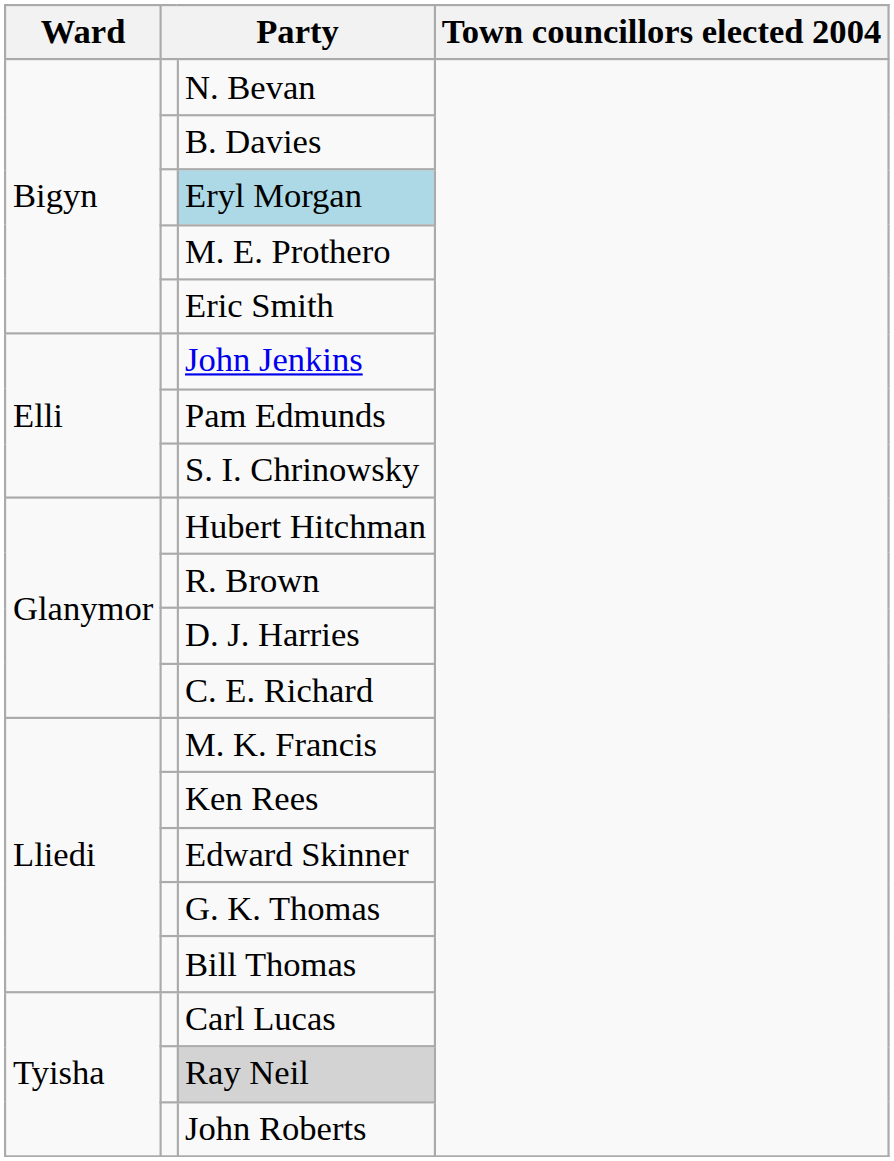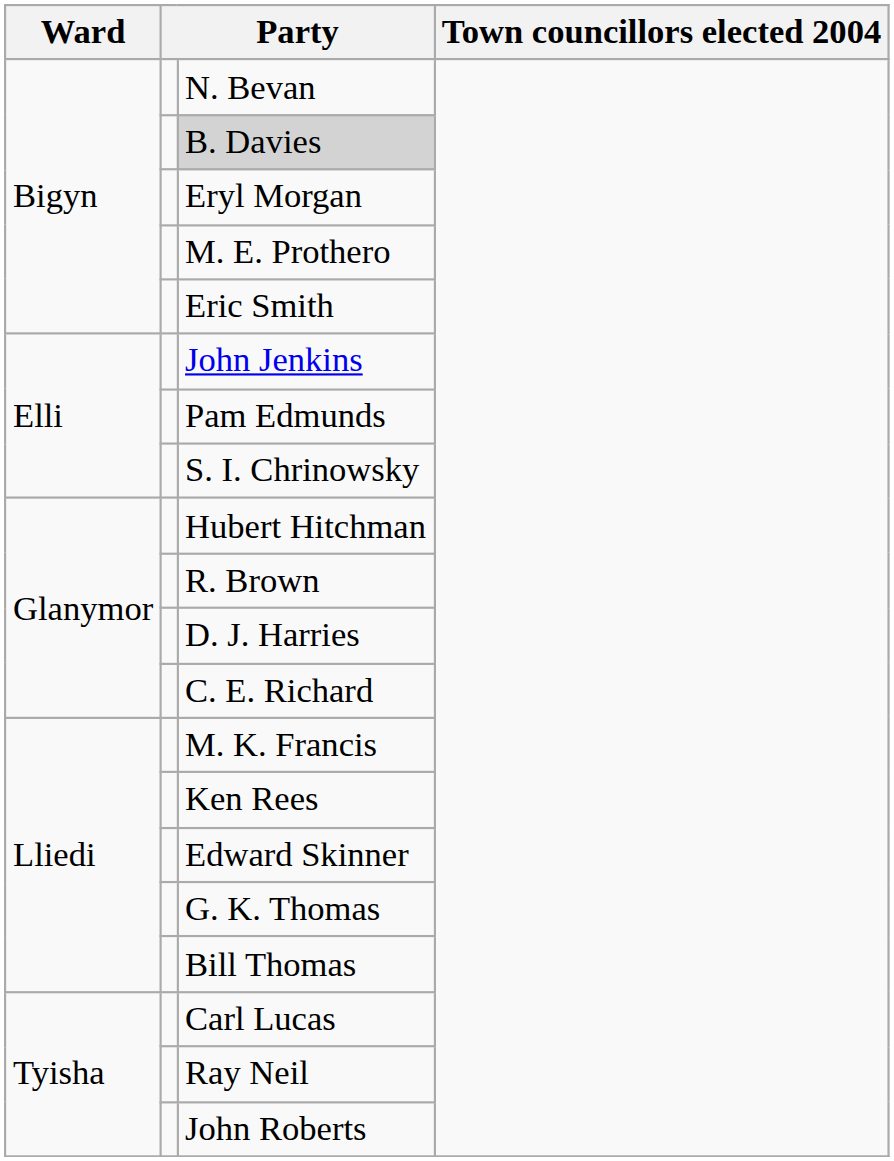(253, 141) no background -> (253, 141) lightgrey background
(274, 196) lightblue background -> (274, 196) no background
(247, 1073) lightgrey background -> (247, 1073) no background
